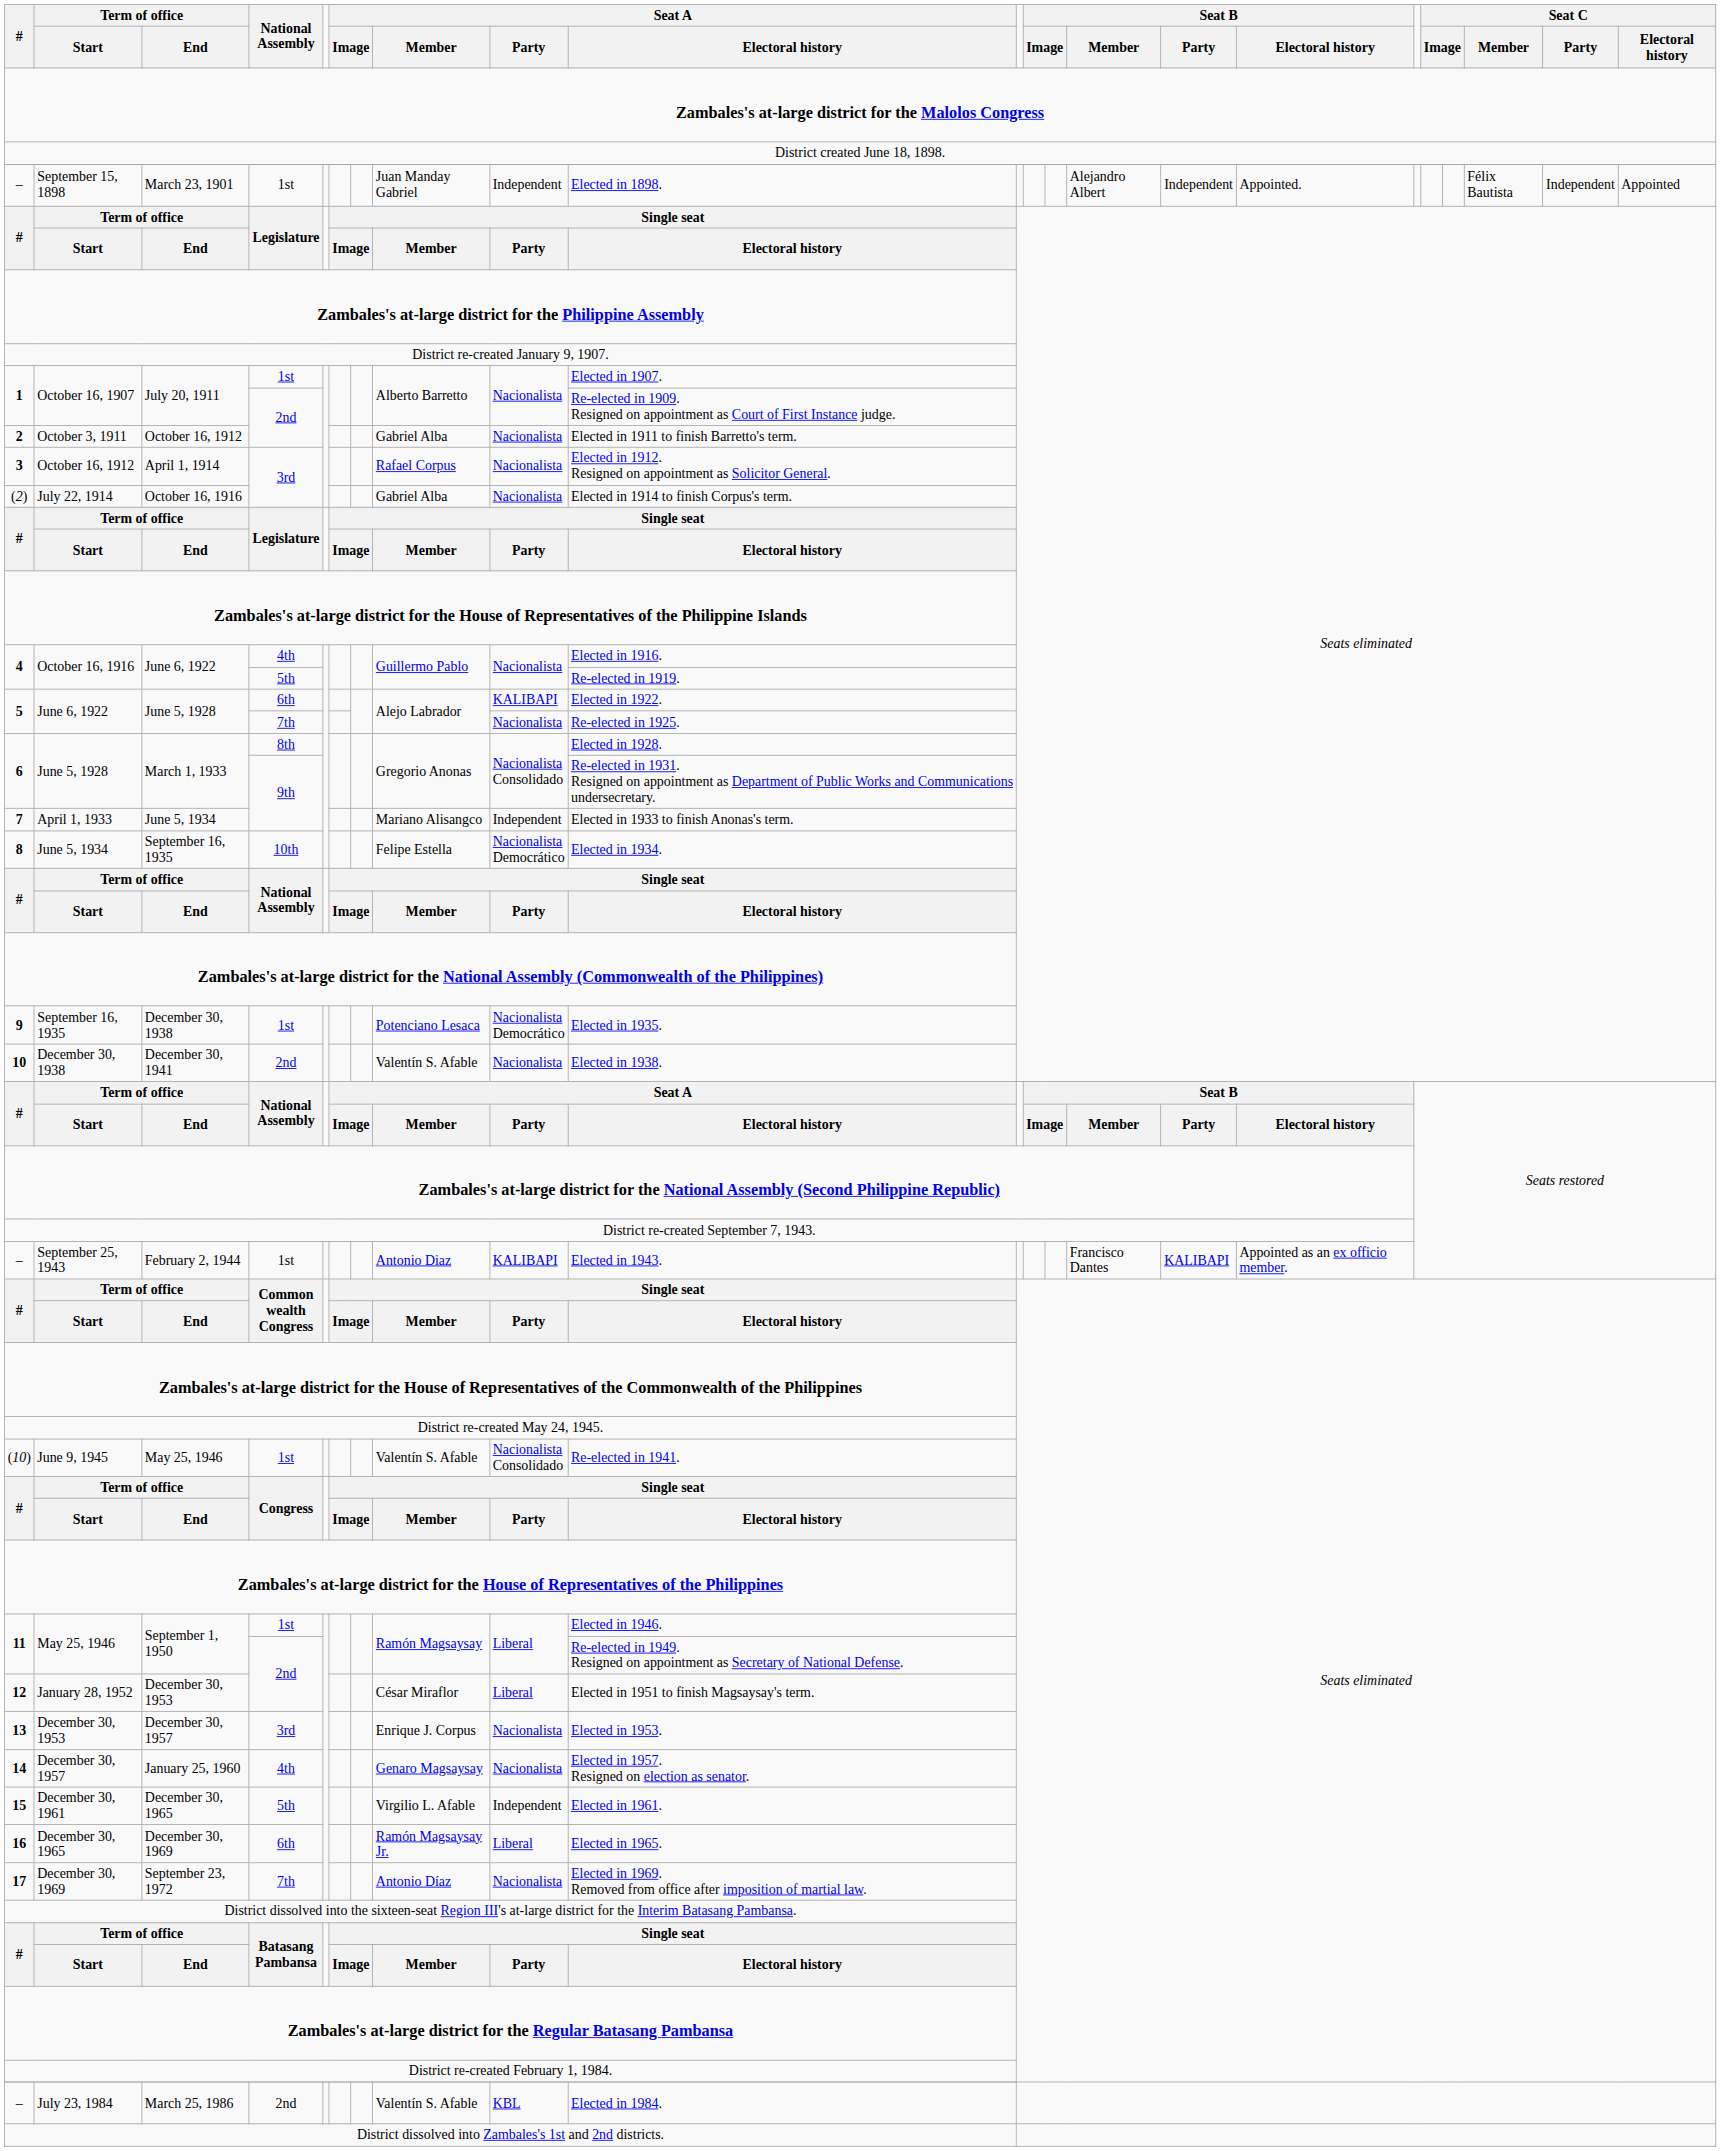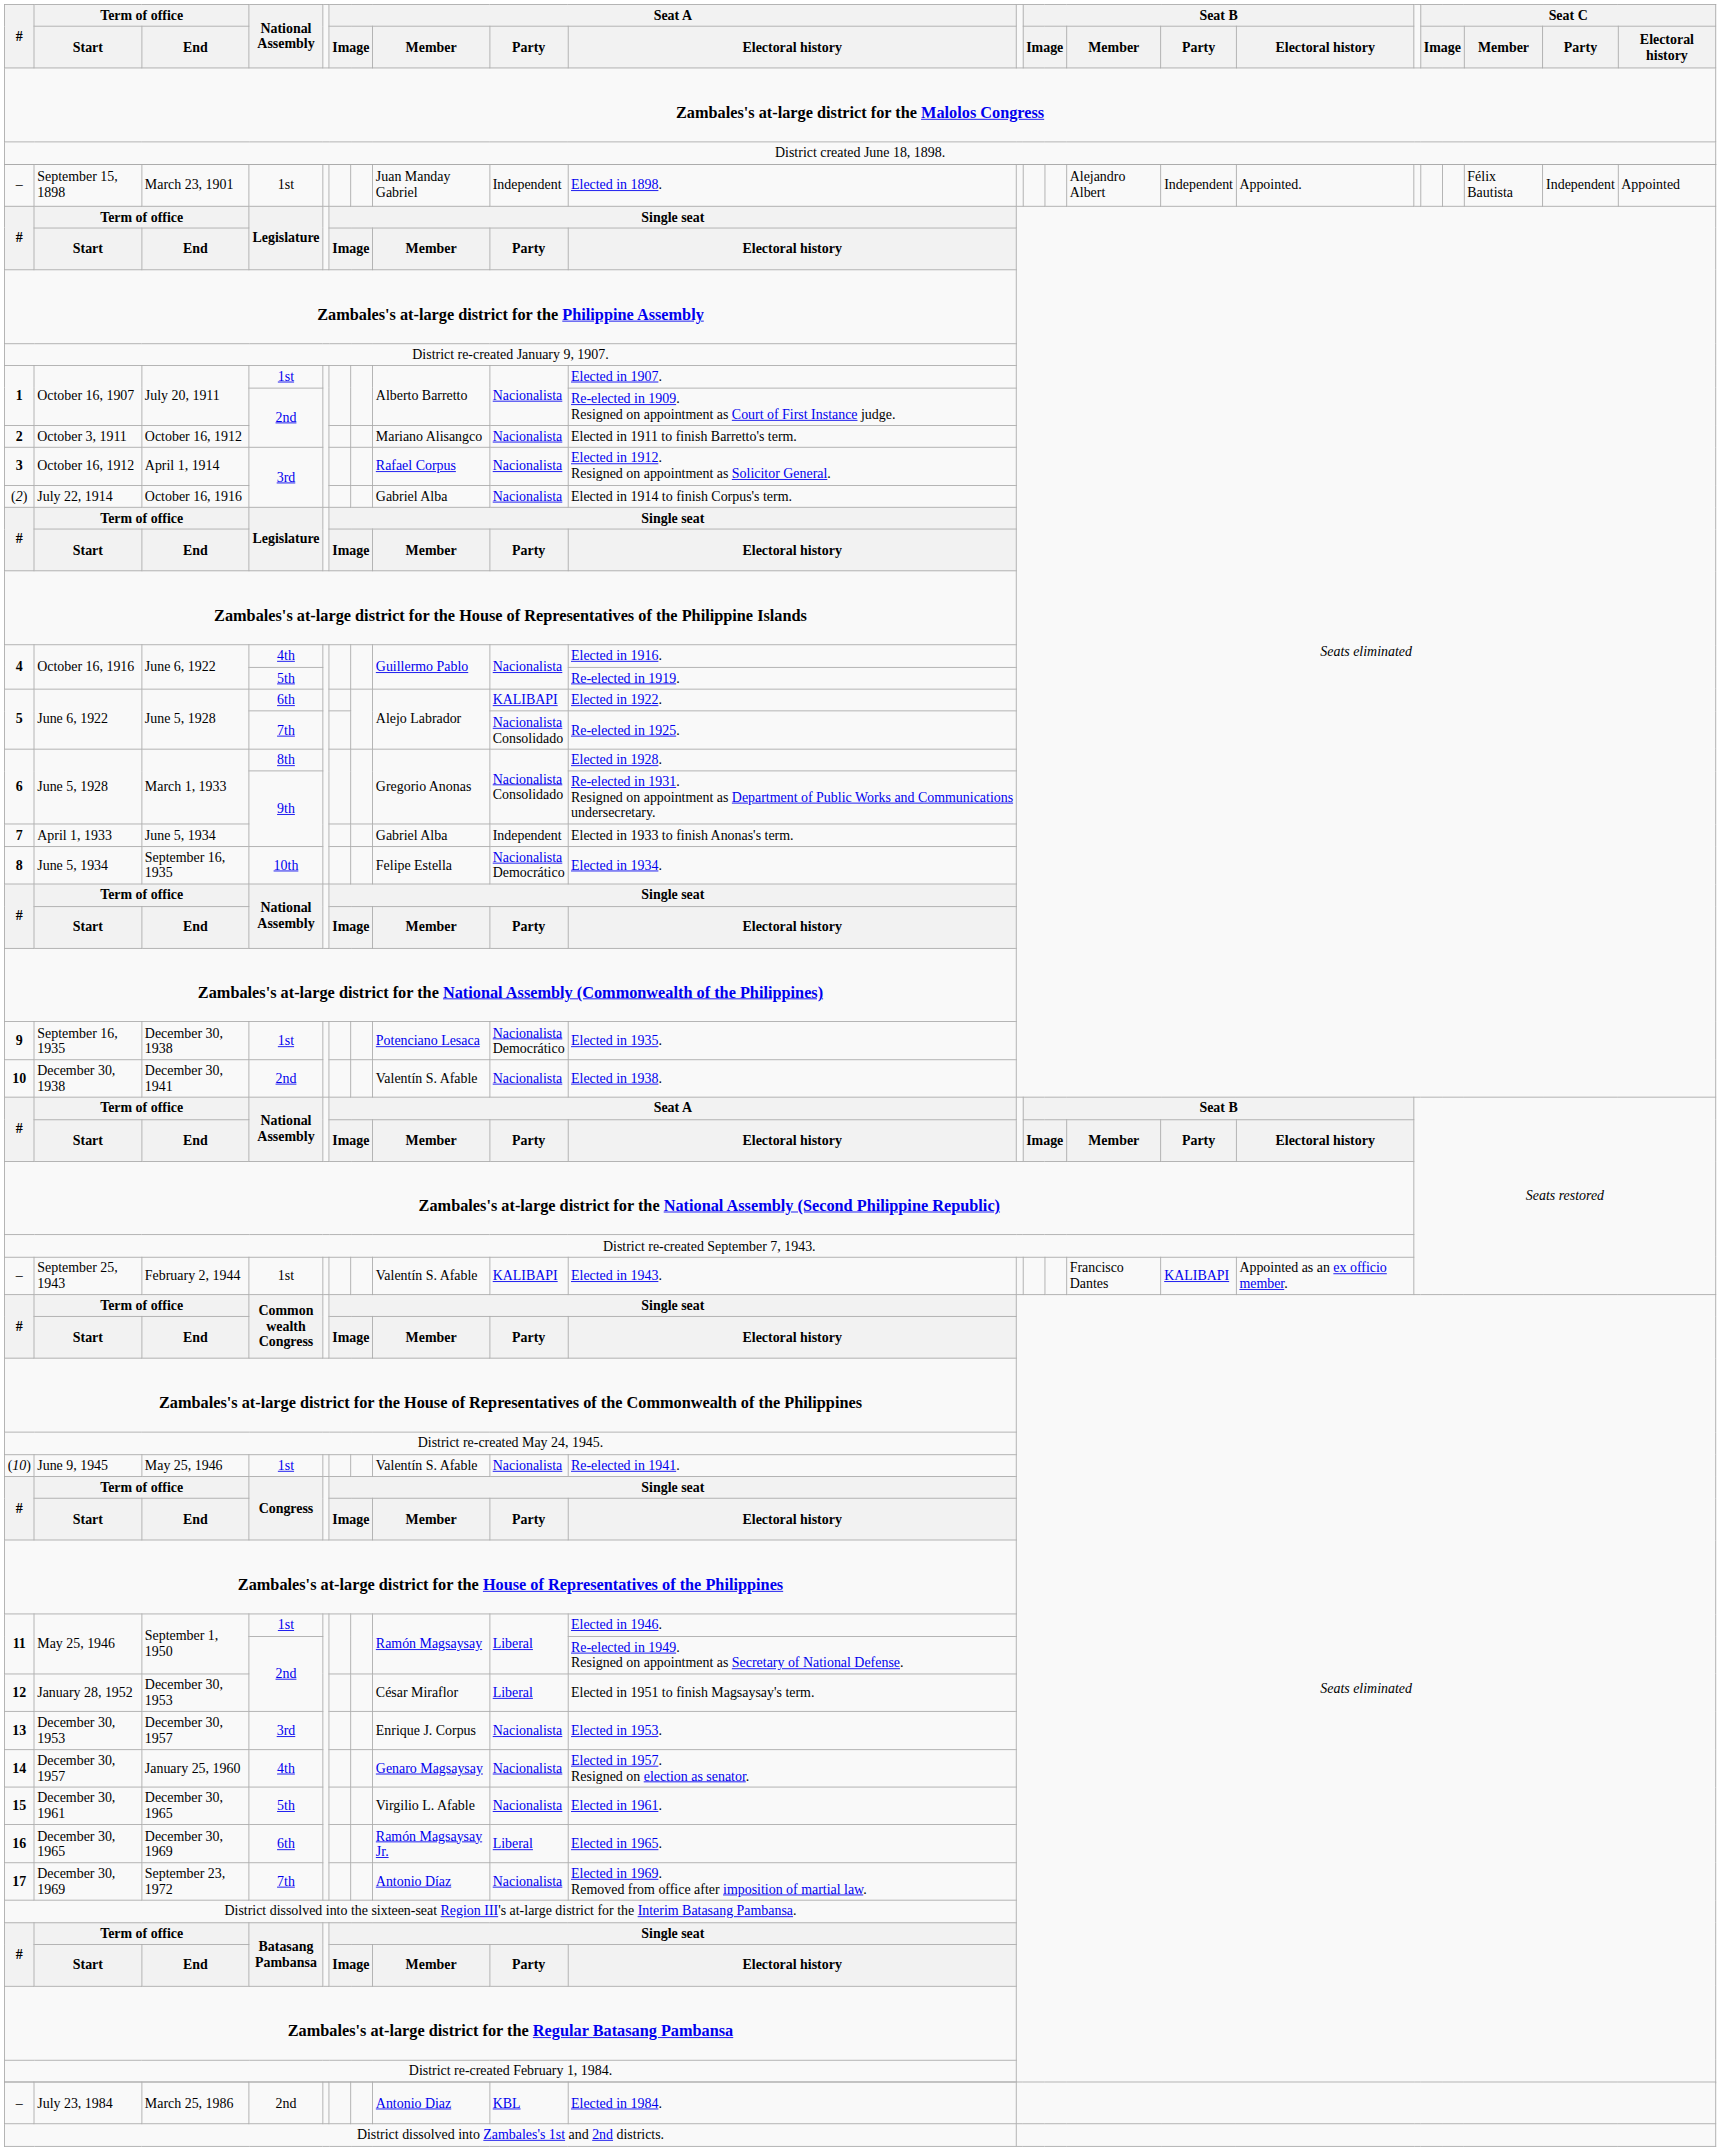(412, 436) Gabriel Alba -> (429, 436) Mariano Alisangco
(528, 722) Nacionalista -> (528, 730) Nacionalista Consolidado
(429, 819) Mariano Alisangco -> (412, 835) Gabriel Alba
(414, 1260) Antonio Diaz -> (427, 1275) Valentín S. Afable
(528, 1457) Nacionalista Consolidado -> (528, 1465) Nacionalista
(527, 1806) Independent -> (528, 1806) Nacionalista
(427, 2103) Valentín S. Afable -> (414, 2103) Antonio Diaz
